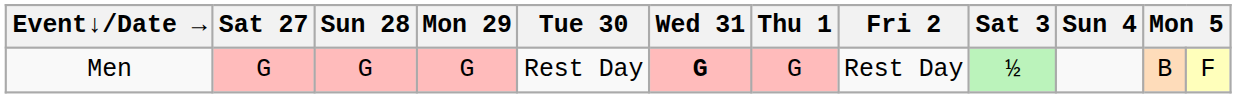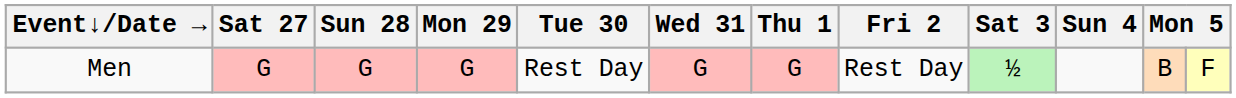(700, 69) bold -> (700, 69) normal
